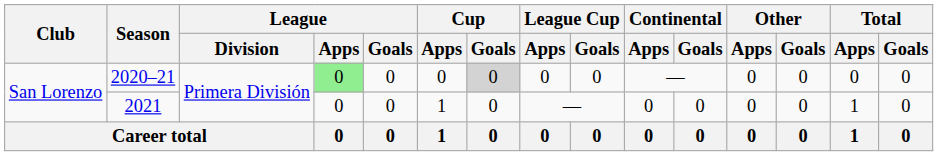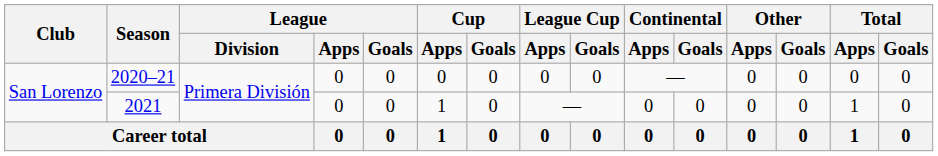(339, 77) lightgreen background -> (339, 77) no background
(493, 77) lightgrey background -> (493, 77) no background
